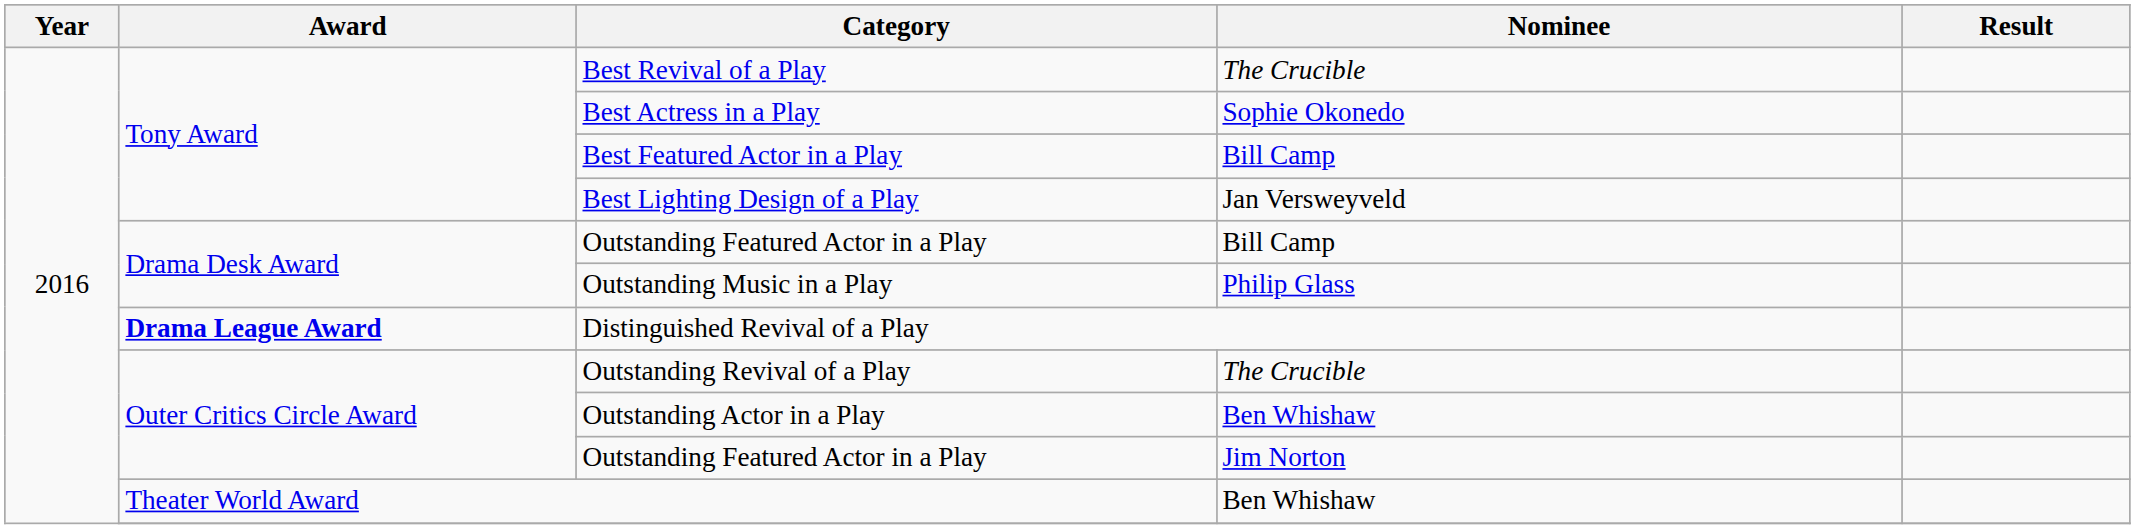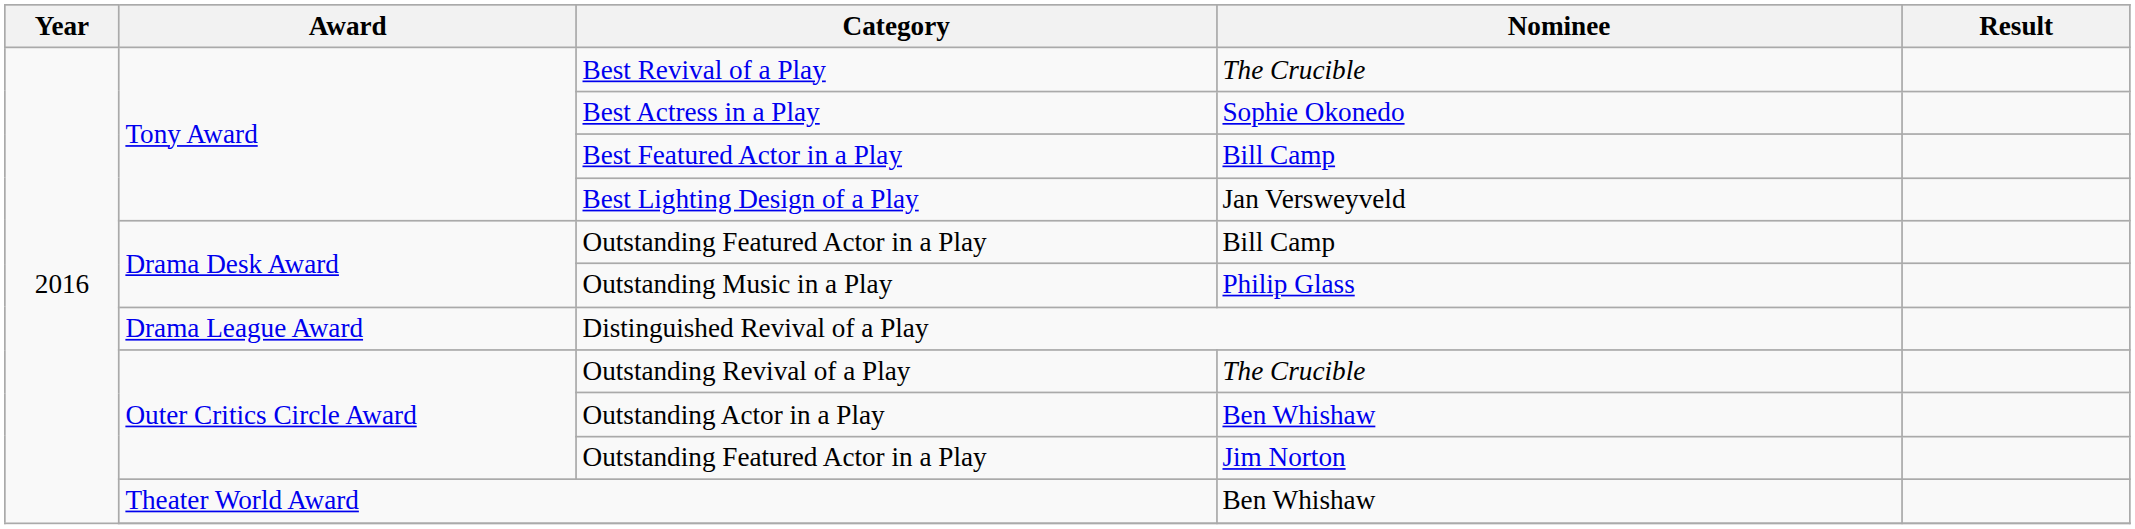(254, 328) bold -> (244, 328) normal
